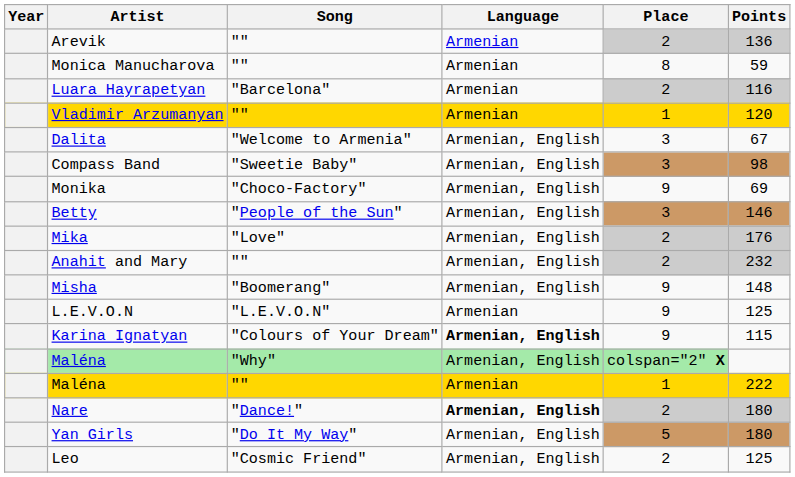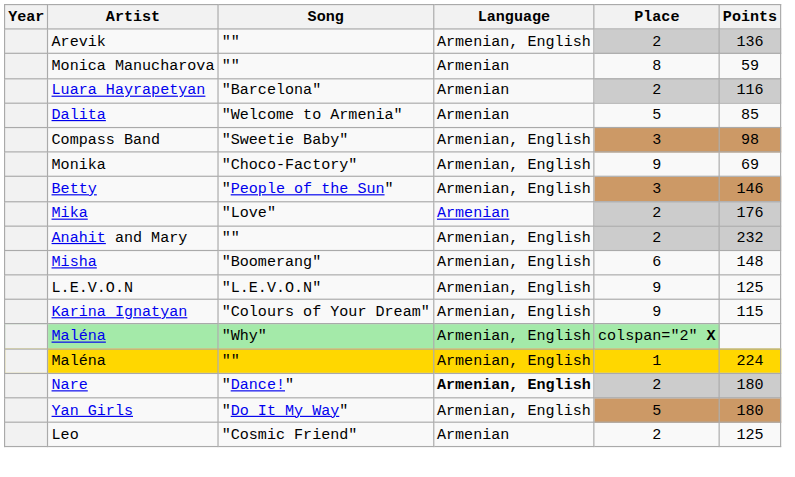(482, 41) Armenian -> (514, 41) Armenian, English
- row: (138, 115)
(523, 140) Armenian, English -> (473, 115) Armenian
(666, 140) 3 -> (657, 115) 5
(759, 140) 67 -> (750, 115) 85
(523, 238) Armenian, English -> (473, 213) Armenian
(666, 287) 9 -> (657, 263) 6
(482, 312) Armenian -> (514, 287) Armenian, English
(523, 336) bold -> (514, 312) normal
(482, 386) Armenian -> (514, 361) Armenian, English
(759, 386) 222 -> (750, 361) 224
(523, 459) Armenian, English -> (473, 435) Armenian
